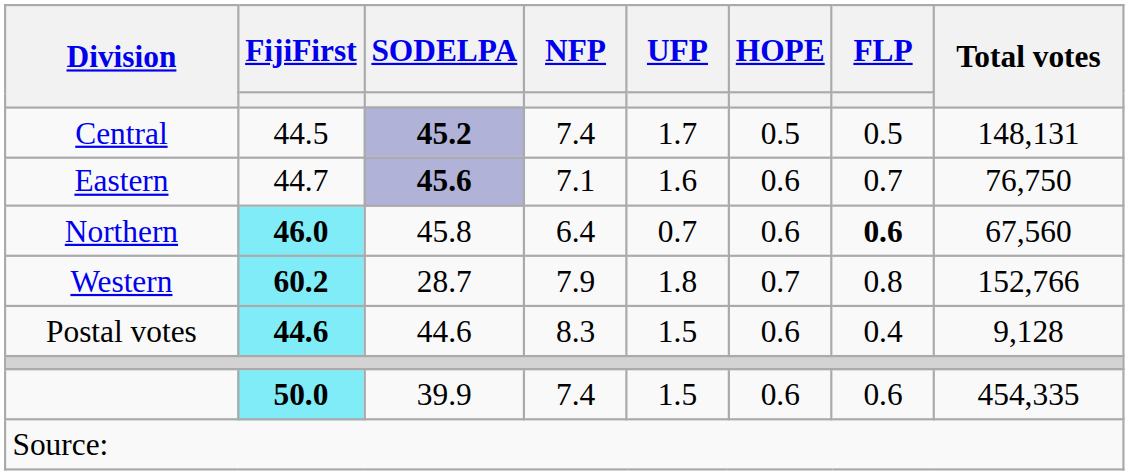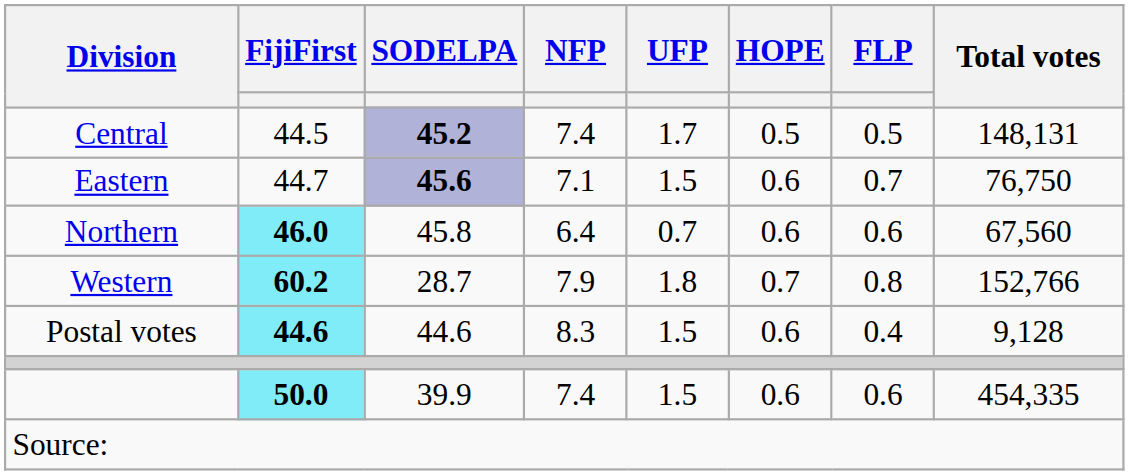(677, 182) 1.6 -> (677, 182) 1.5
(883, 231) bold -> (883, 231) normal
